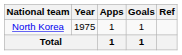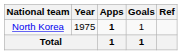(112, 27) normal -> (112, 27) bold
